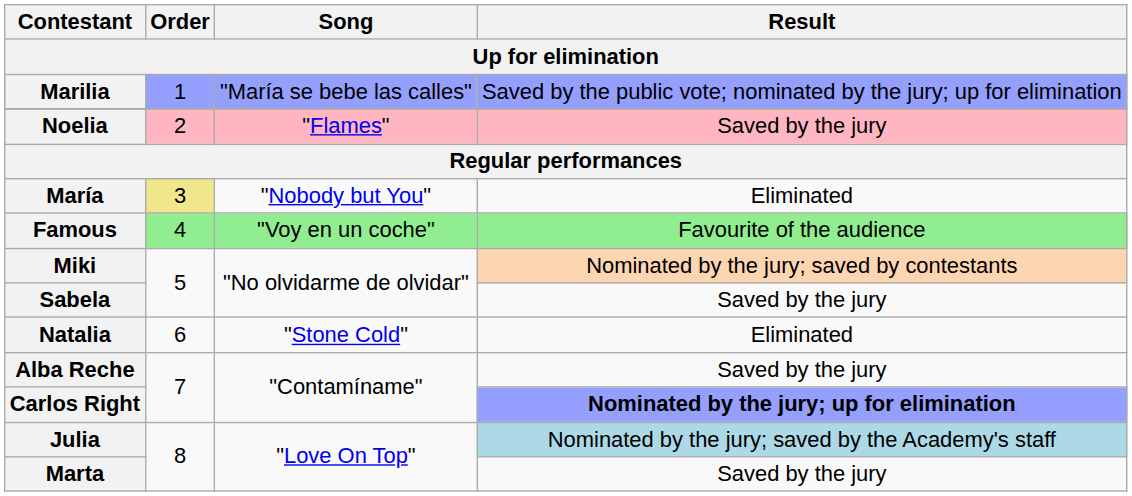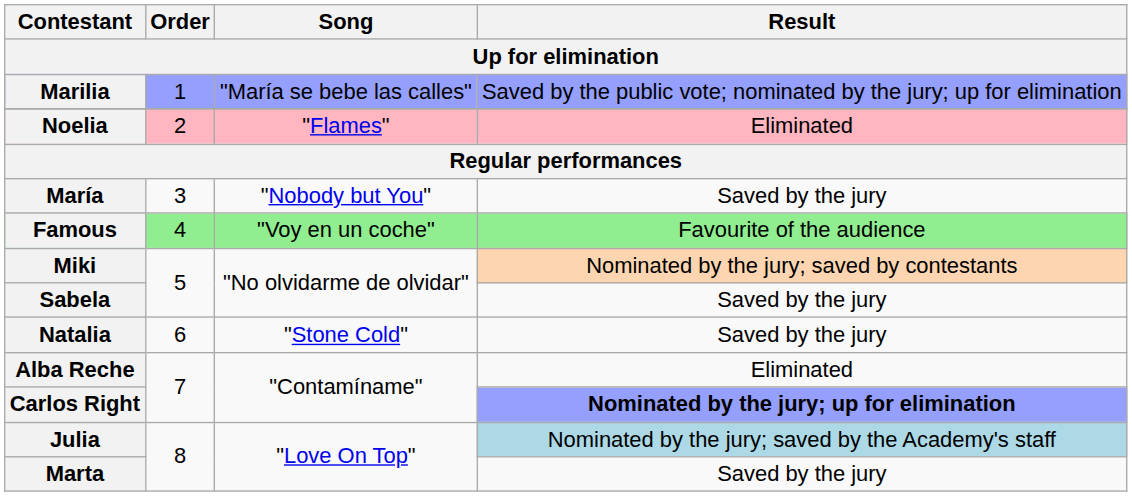(802, 126) Saved by the jury -> (802, 126) Eliminated
(180, 195) khaki background -> (180, 195) no background
(802, 195) Eliminated -> (802, 195) Saved by the jury
(802, 334) Eliminated -> (802, 334) Saved by the jury
(802, 369) Saved by the jury -> (802, 369) Eliminated
